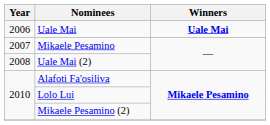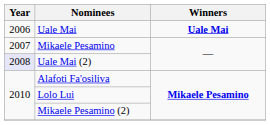(20, 62) no background -> (20, 62) lavender background
